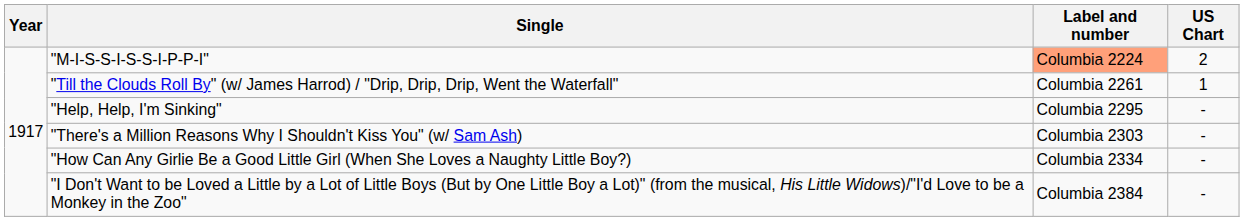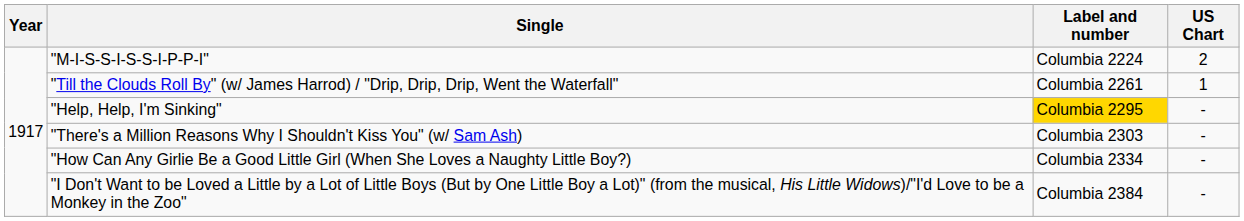(1090, 60) lightsalmon background -> (1090, 60) no background
(1090, 110) no background -> (1090, 110) gold background
